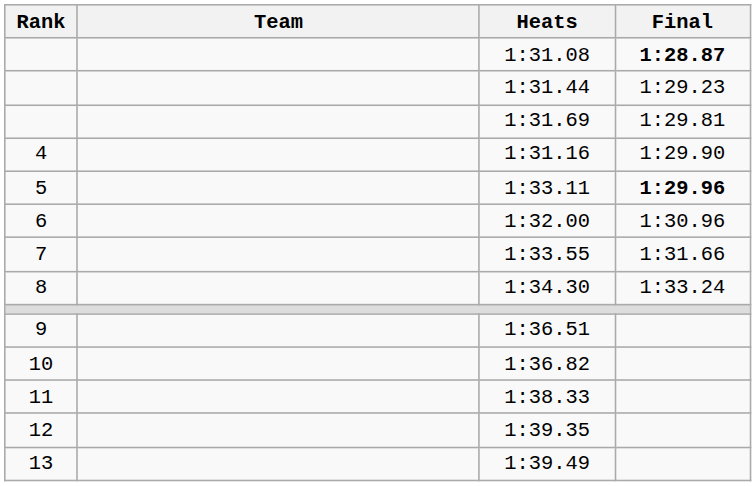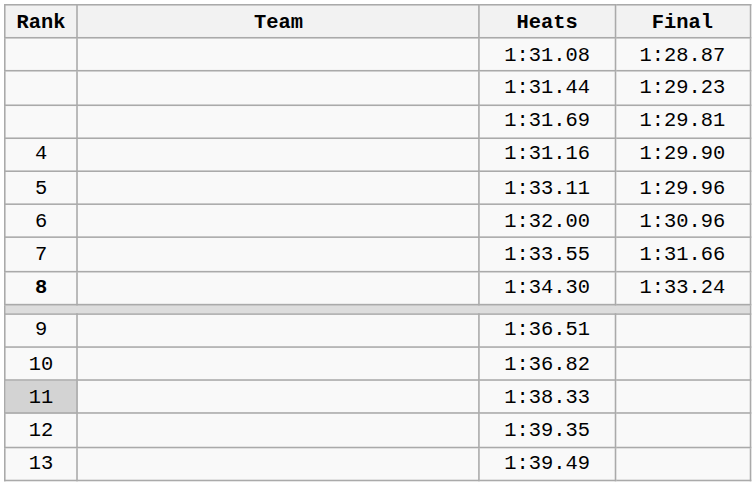(682, 55) bold -> (682, 55) normal
(682, 188) bold -> (682, 188) normal
(41, 288) normal -> (41, 288) bold
(41, 397) no background -> (41, 397) lightgrey background
